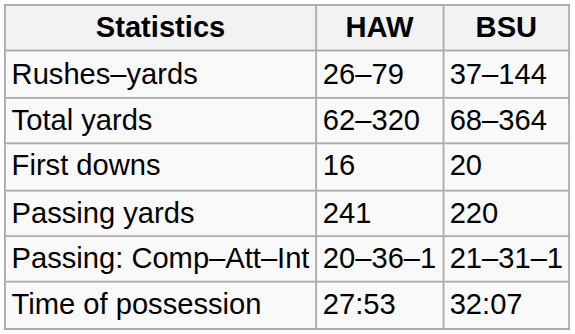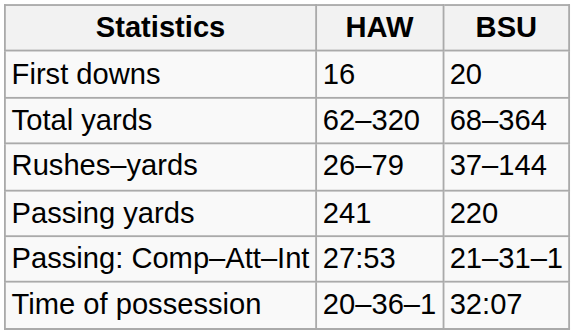rows swapped: (86, 166) <-> (105, 73)
(380, 258) 20–36–1 -> (359, 258) 27:53
(359, 304) 27:53 -> (380, 304) 20–36–1
